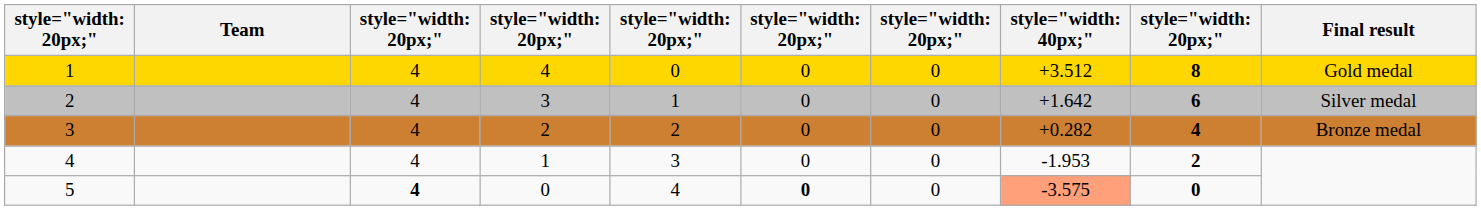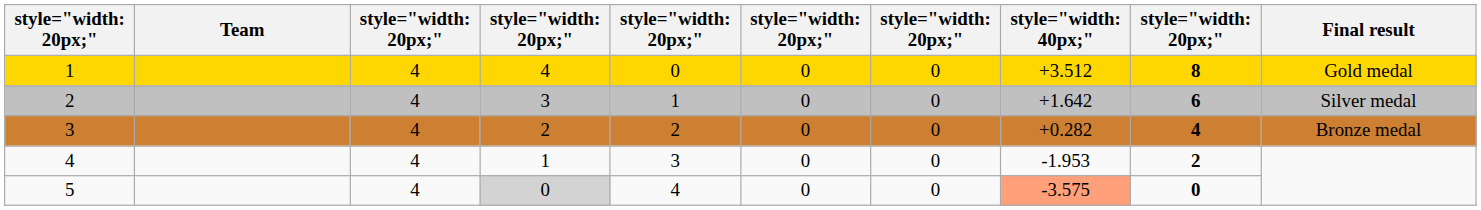(415, 190) bold -> (415, 190) normal
(545, 190) no background -> (545, 190) lightgrey background
(805, 190) bold -> (805, 190) normal
